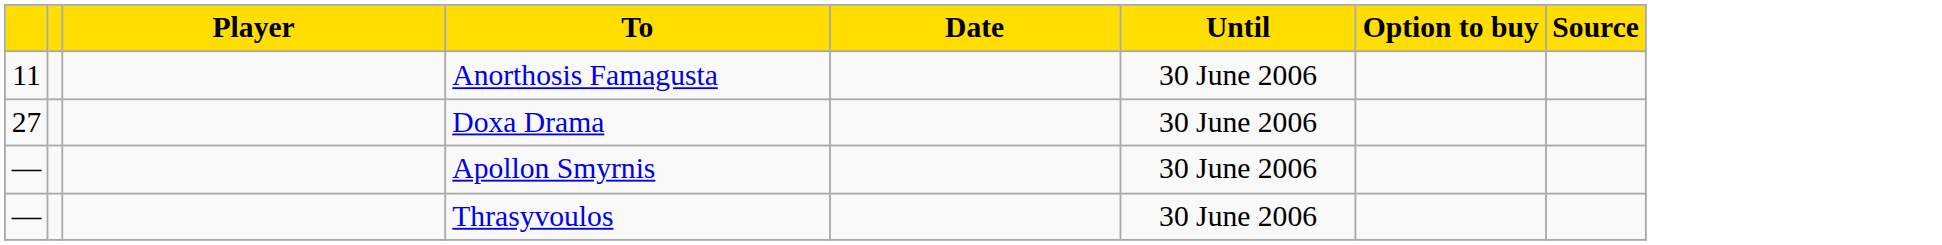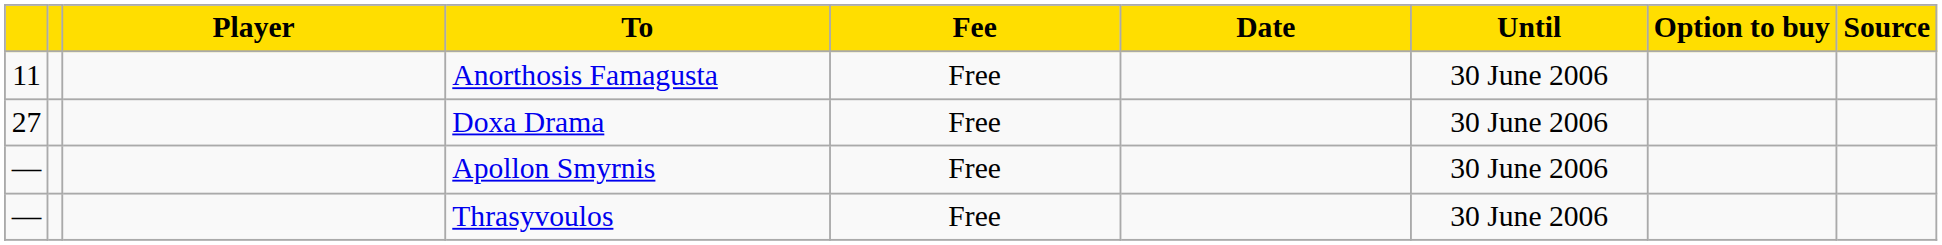+ column: (975, 27)
